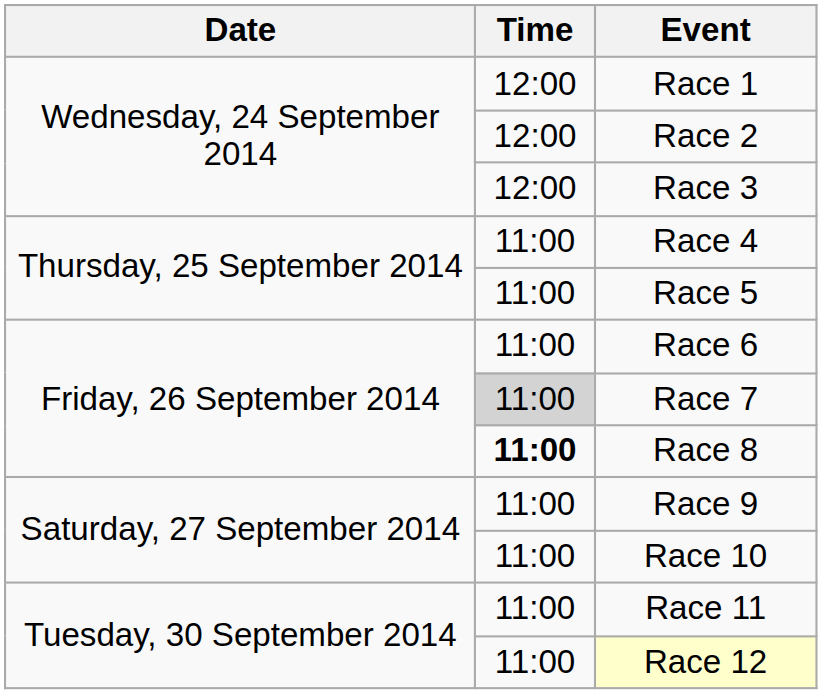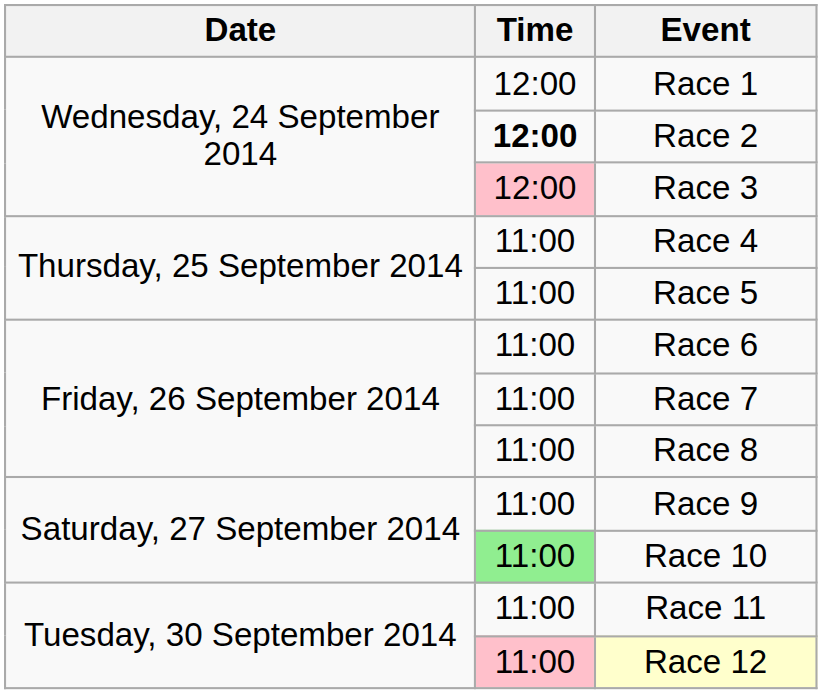(535, 135) normal -> (535, 135) bold
(535, 188) no background -> (535, 188) pink background
(535, 398) lightgrey background -> (535, 398) no background
(535, 450) bold -> (535, 450) normal
(535, 556) no background -> (535, 556) lightgreen background
(535, 661) no background -> (535, 661) pink background
